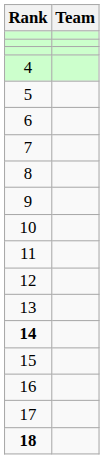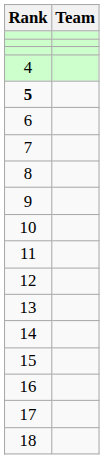(28, 94) normal -> (28, 94) bold
(28, 334) bold -> (28, 334) normal
(28, 440) bold -> (28, 440) normal
